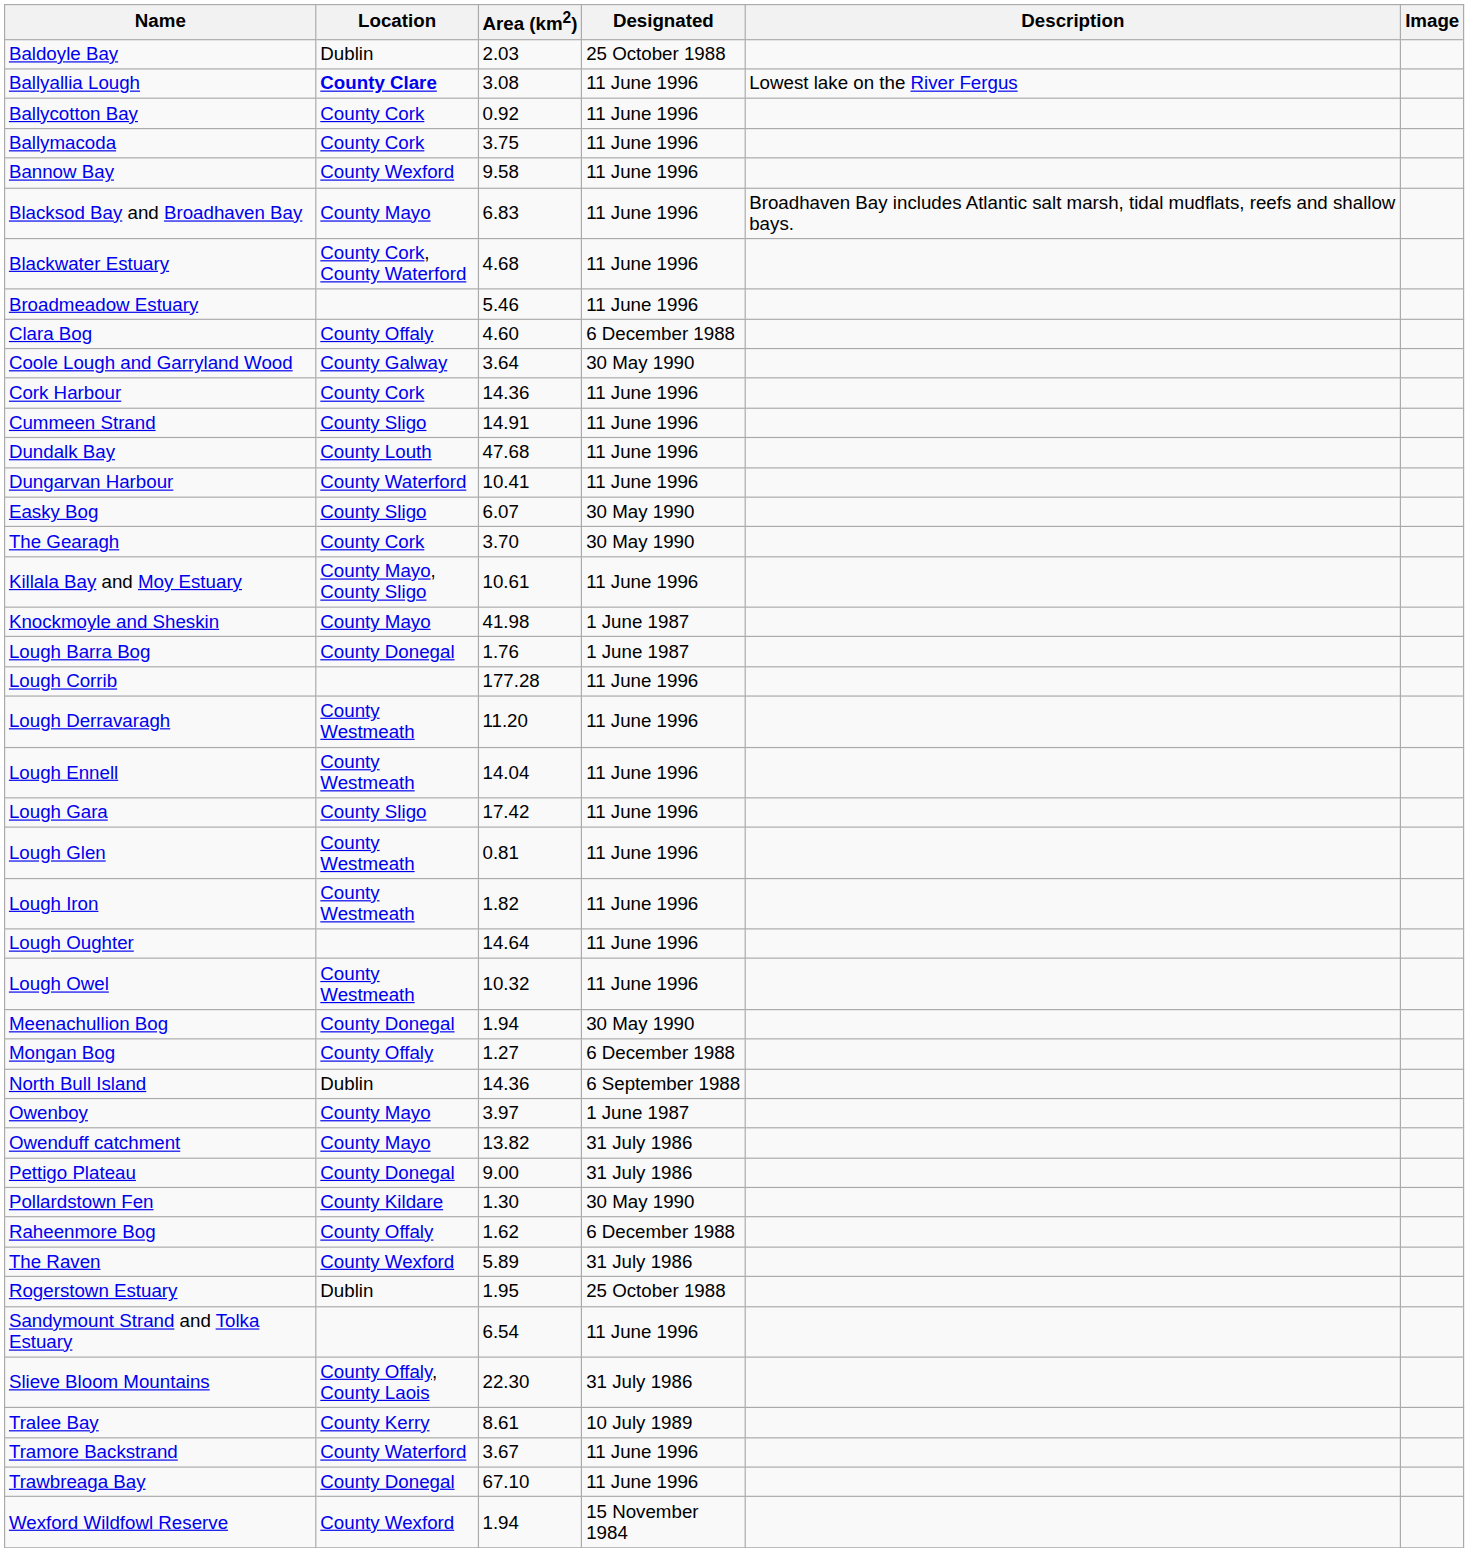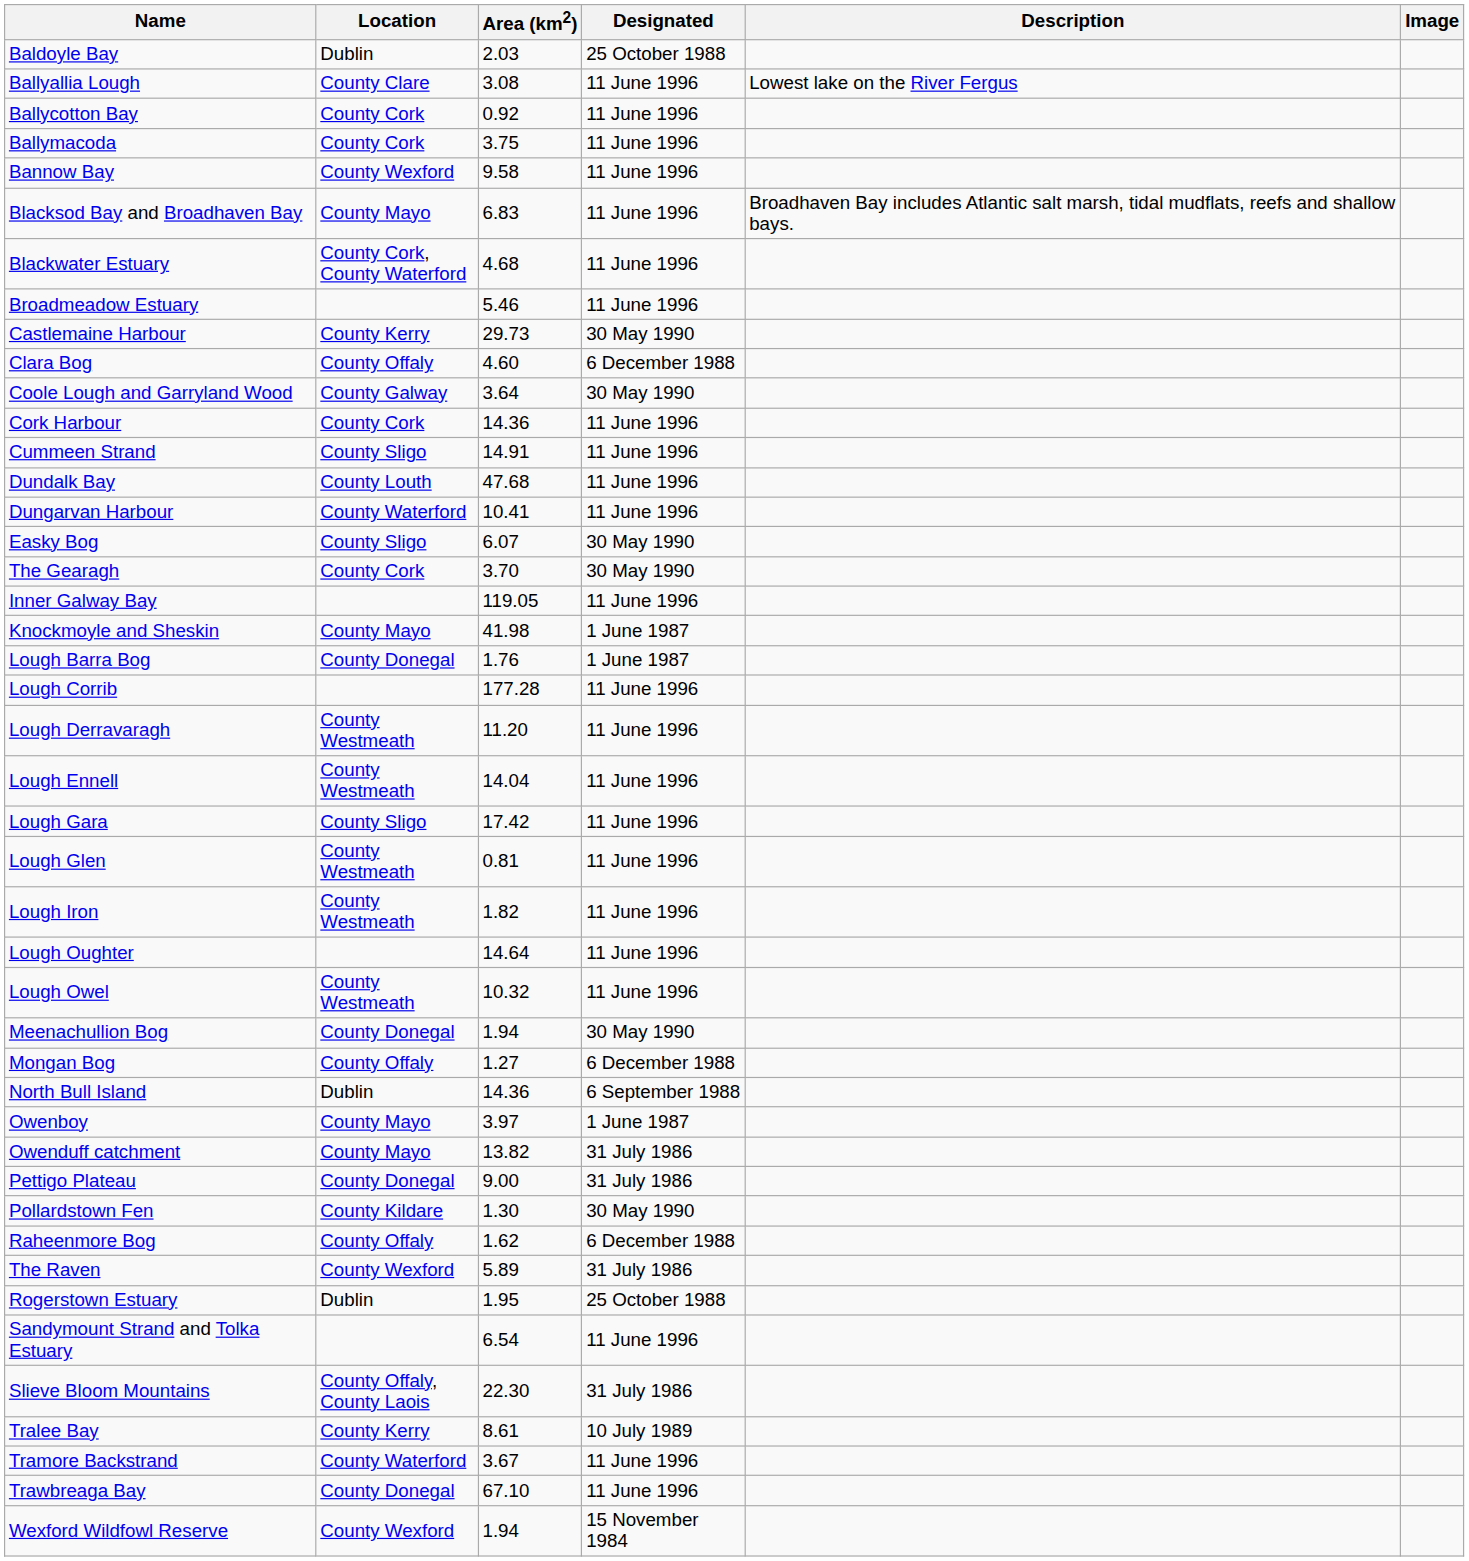(379, 83) bold -> (375, 83) normal
+ row: (97, 333)
+ row: (83, 600)
- row: (125, 581)
